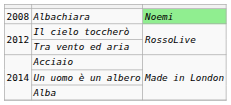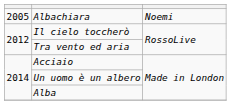(18, 16) 2008 -> (18, 16) 2005
(159, 16) lightgreen background -> (159, 16) no background
